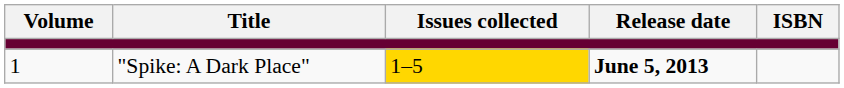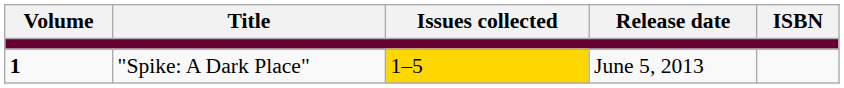(15, 65) normal -> (15, 65) bold
(651, 65) bold -> (649, 65) normal
